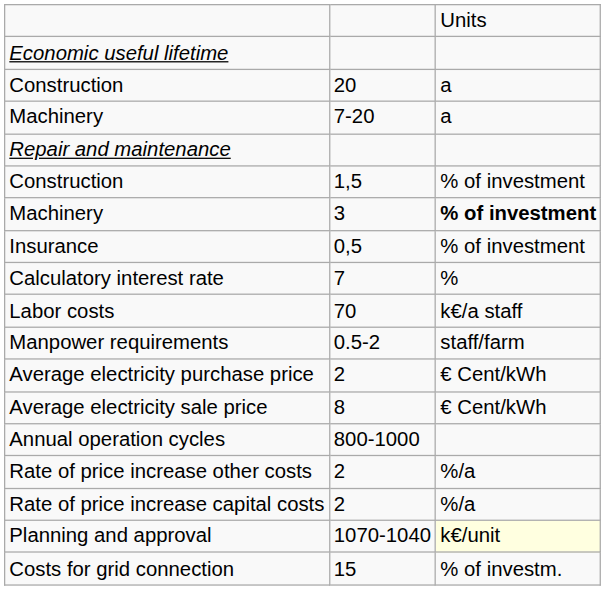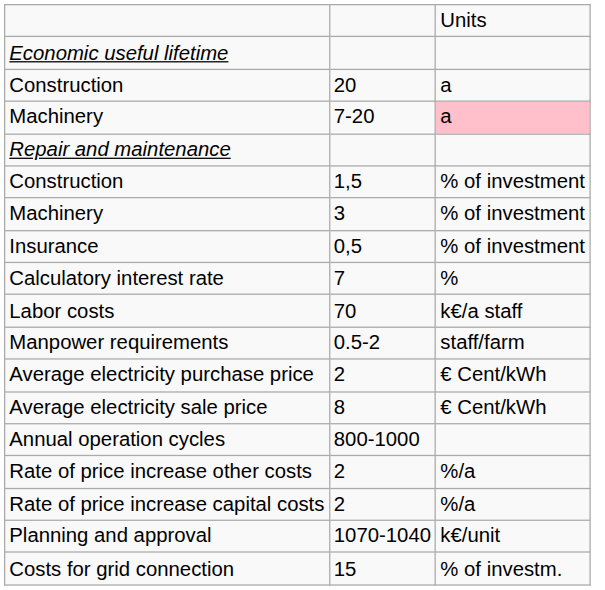(446, 117) no background -> (446, 117) pink background
(518, 213) bold -> (513, 213) normal
(470, 536) lightyellow background -> (470, 536) no background
